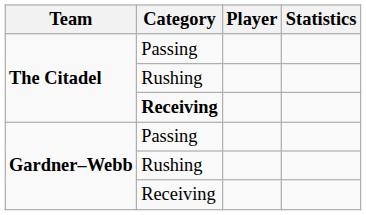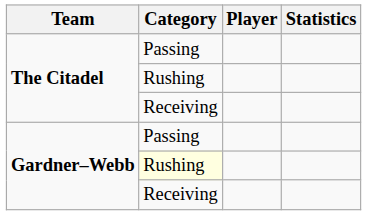(179, 107) bold -> (181, 107) normal
(172, 165) no background -> (174, 165) lightyellow background
